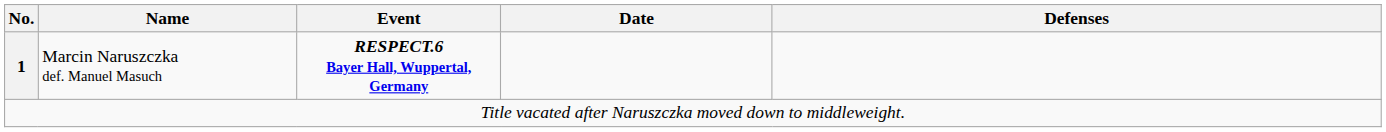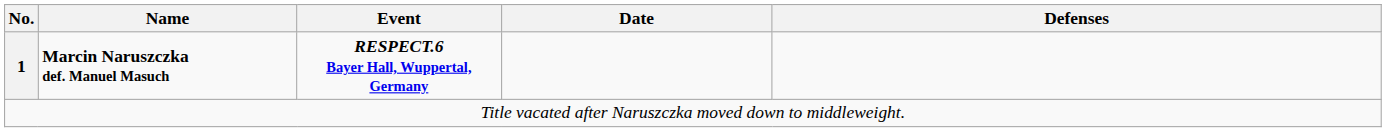(110, 65) normal -> (116, 65) bold
